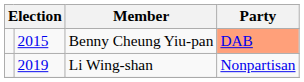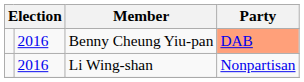(33, 41) 2015 -> (33, 41) 2016
(33, 65) 2019 -> (33, 65) 2016
